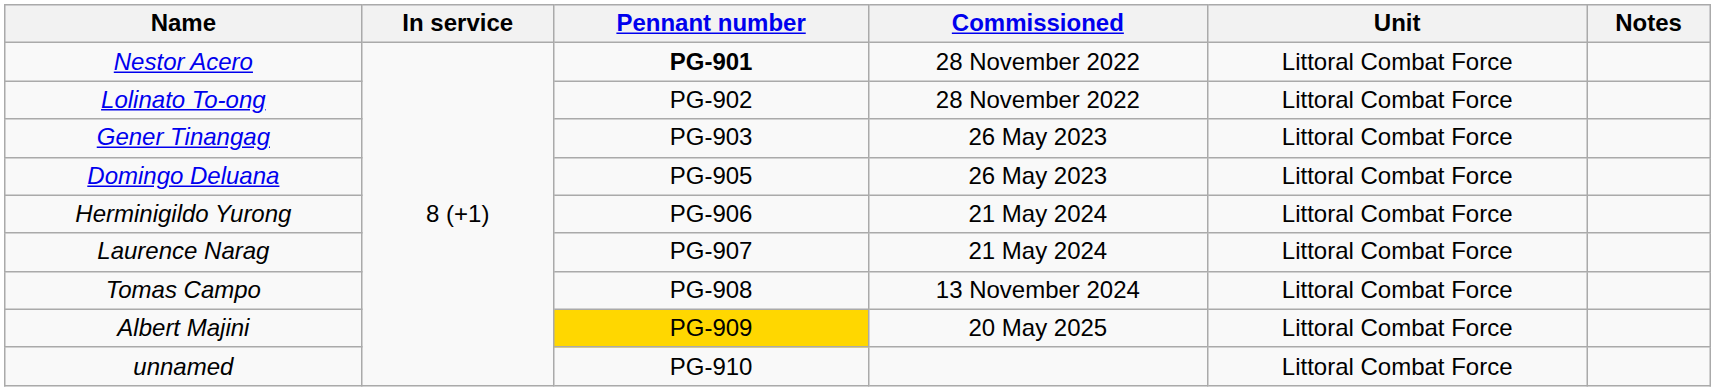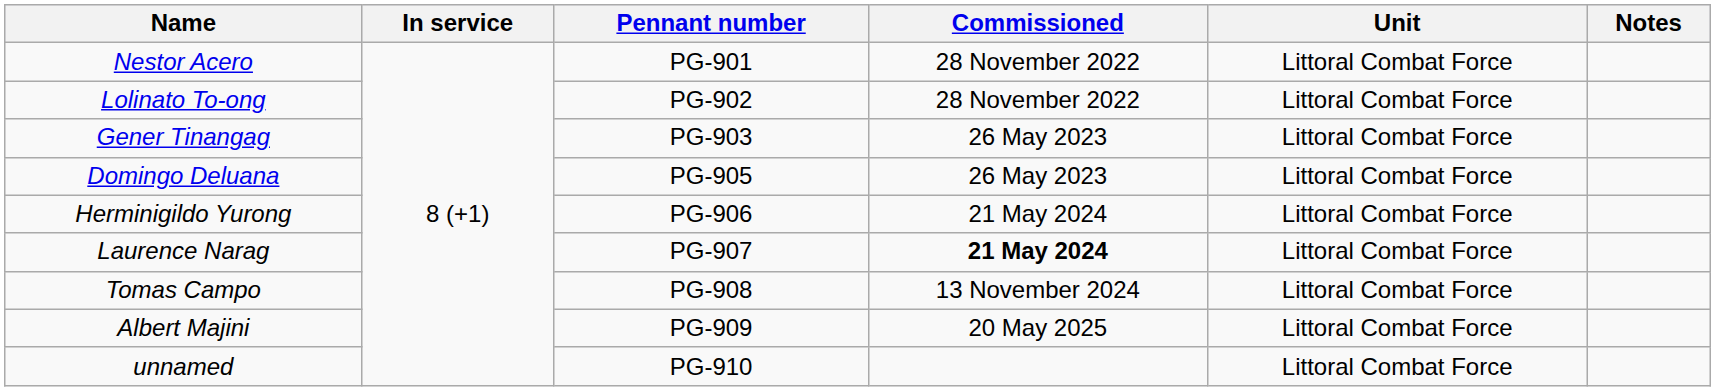(711, 61) bold -> (711, 61) normal
(1038, 251) normal -> (1038, 251) bold
(711, 328) gold background -> (711, 328) no background
